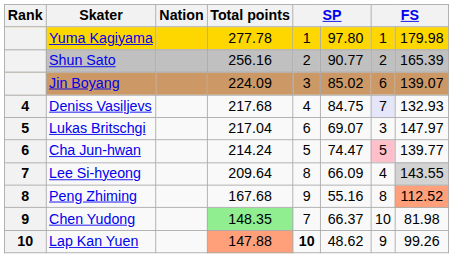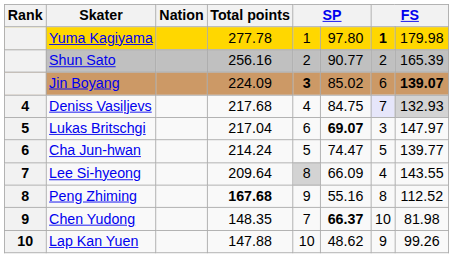(383, 38) normal -> (383, 38) bold
(307, 83) normal -> (307, 83) bold
(422, 83) normal -> (422, 83) bold
(422, 106) no background -> (422, 106) lightgrey background
(346, 128) normal -> (346, 128) bold
(383, 151) pink background -> (383, 151) no background
(307, 173) no background -> (307, 173) lightgrey background
(422, 173) lightgrey background -> (422, 173) no background
(250, 196) normal -> (250, 196) bold
(422, 196) lightsalmon background -> (422, 196) no background
(250, 219) lightgreen background -> (250, 219) no background
(346, 219) normal -> (346, 219) bold
(250, 241) lightsalmon background -> (250, 241) no background
(307, 241) bold -> (307, 241) normal
